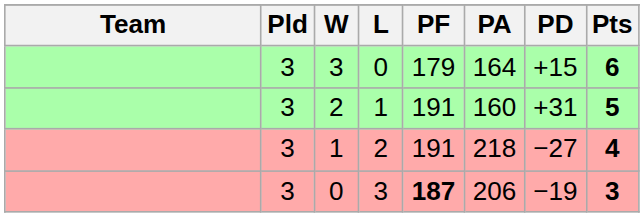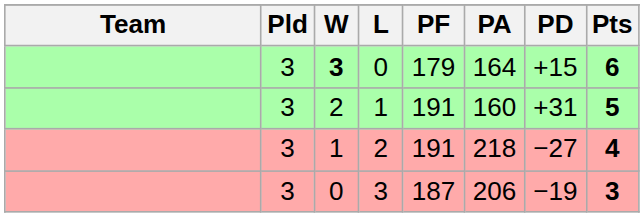(336, 66) normal -> (336, 66) bold
(434, 190) bold -> (434, 190) normal
